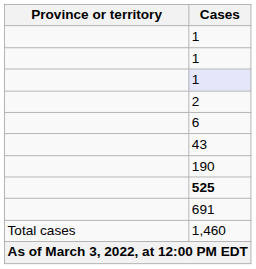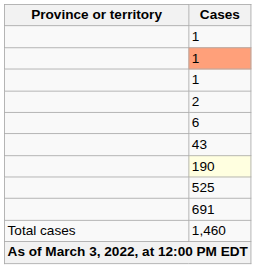(196, 58) no background -> (196, 58) lightsalmon background
(196, 79) lavender background -> (196, 79) no background
(203, 166) no background -> (203, 166) lightyellow background
(203, 187) bold -> (203, 187) normal
